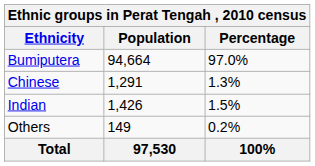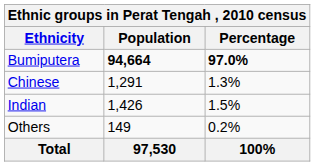(129, 60) normal -> (129, 60) bold
(228, 60) normal -> (228, 60) bold
